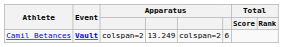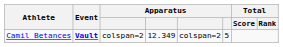(161, 36) 13.249 -> (161, 36) 12.349
(227, 36) 6 -> (227, 36) 5
